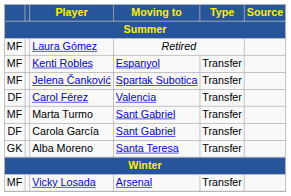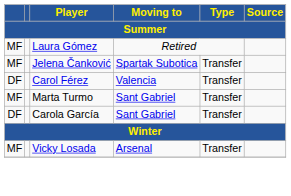- row: (63, 64)
- row: (63, 149)
